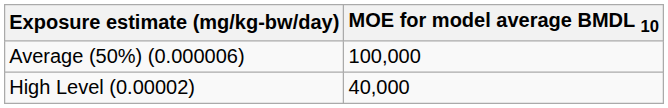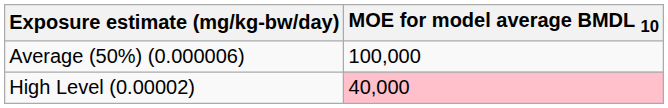(379, 87) no background -> (379, 87) pink background
